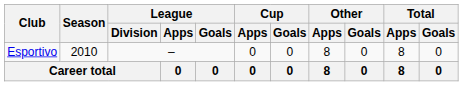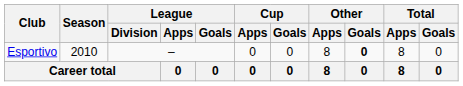(364, 52) normal -> (364, 52) bold
